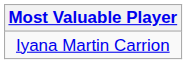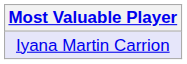(93, 44) no background -> (93, 44) lavender background
